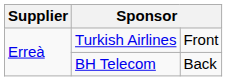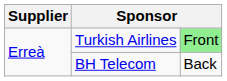(201, 40) no background -> (201, 40) lightgreen background
